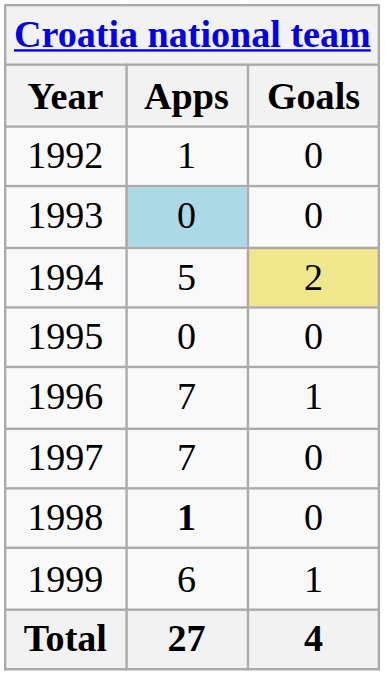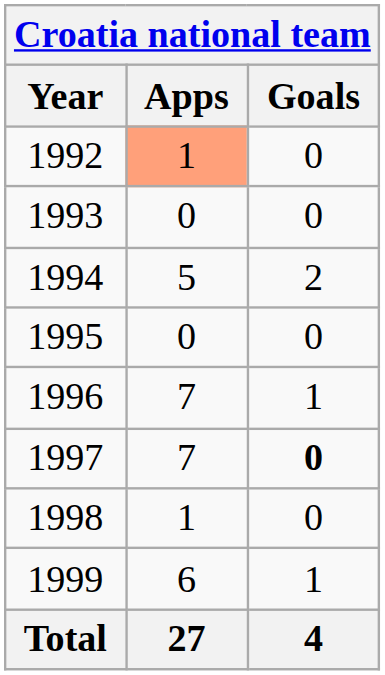(186, 155) no background -> (186, 155) lightsalmon background
(186, 215) lightblue background -> (186, 215) no background
(314, 276) khaki background -> (314, 276) no background
(314, 457) normal -> (314, 457) bold
(186, 517) bold -> (186, 517) normal
